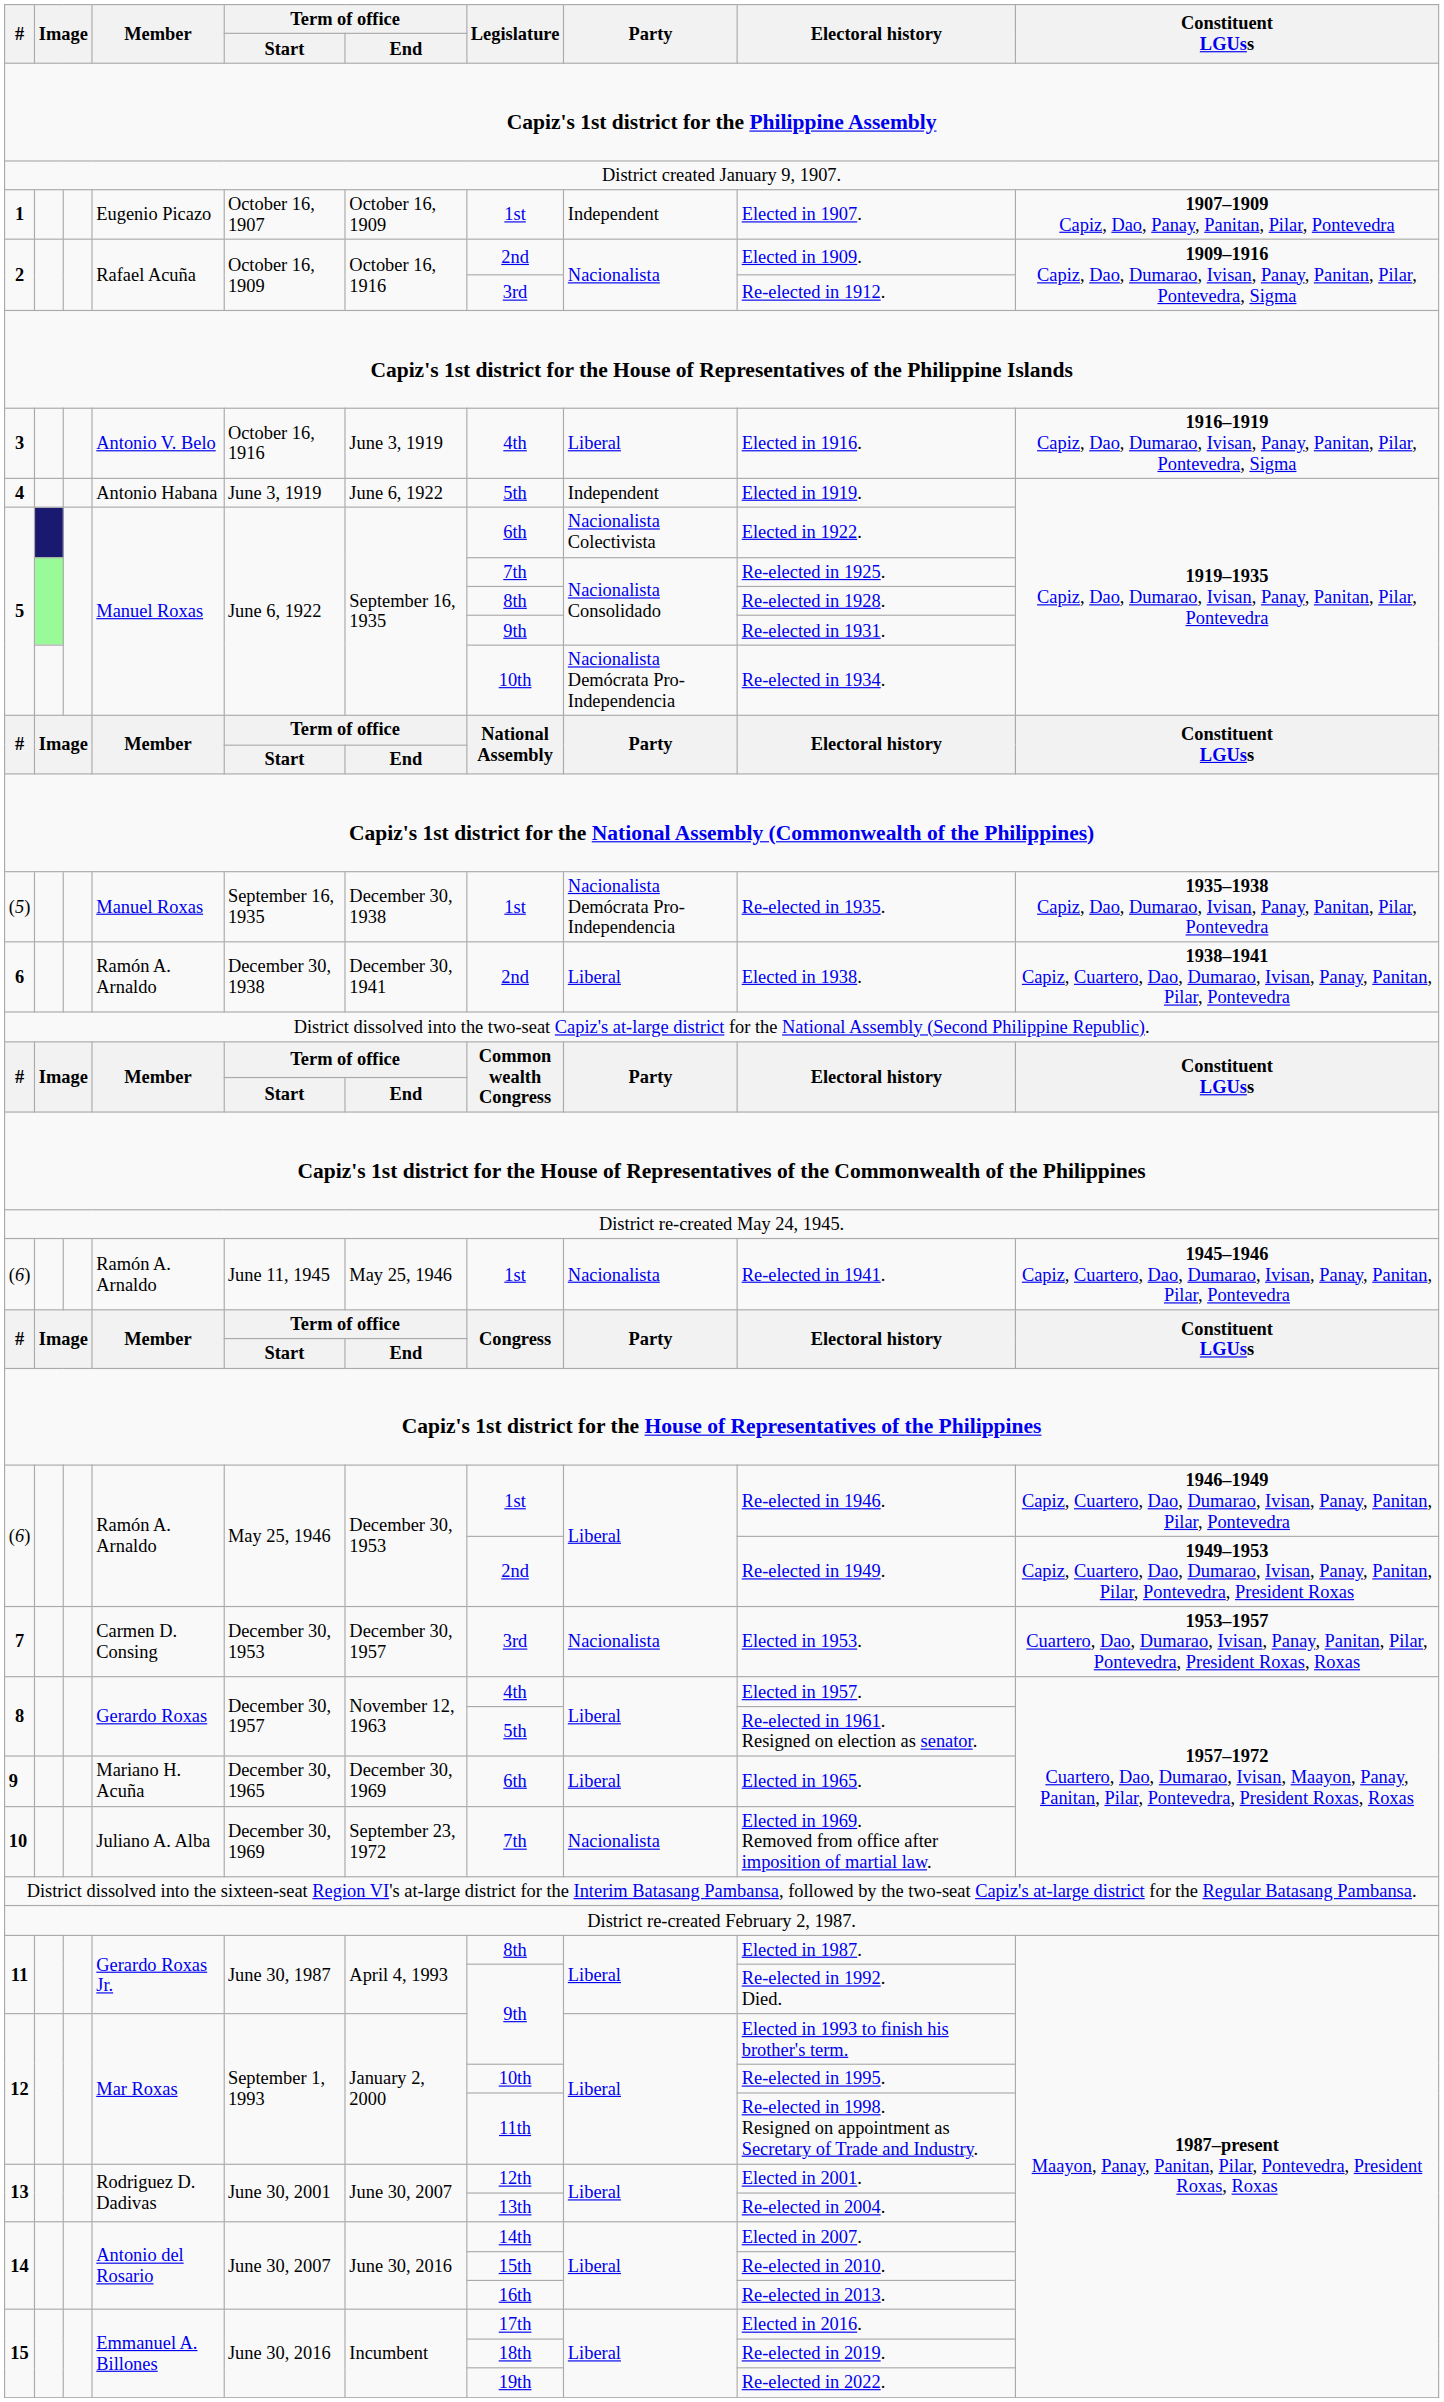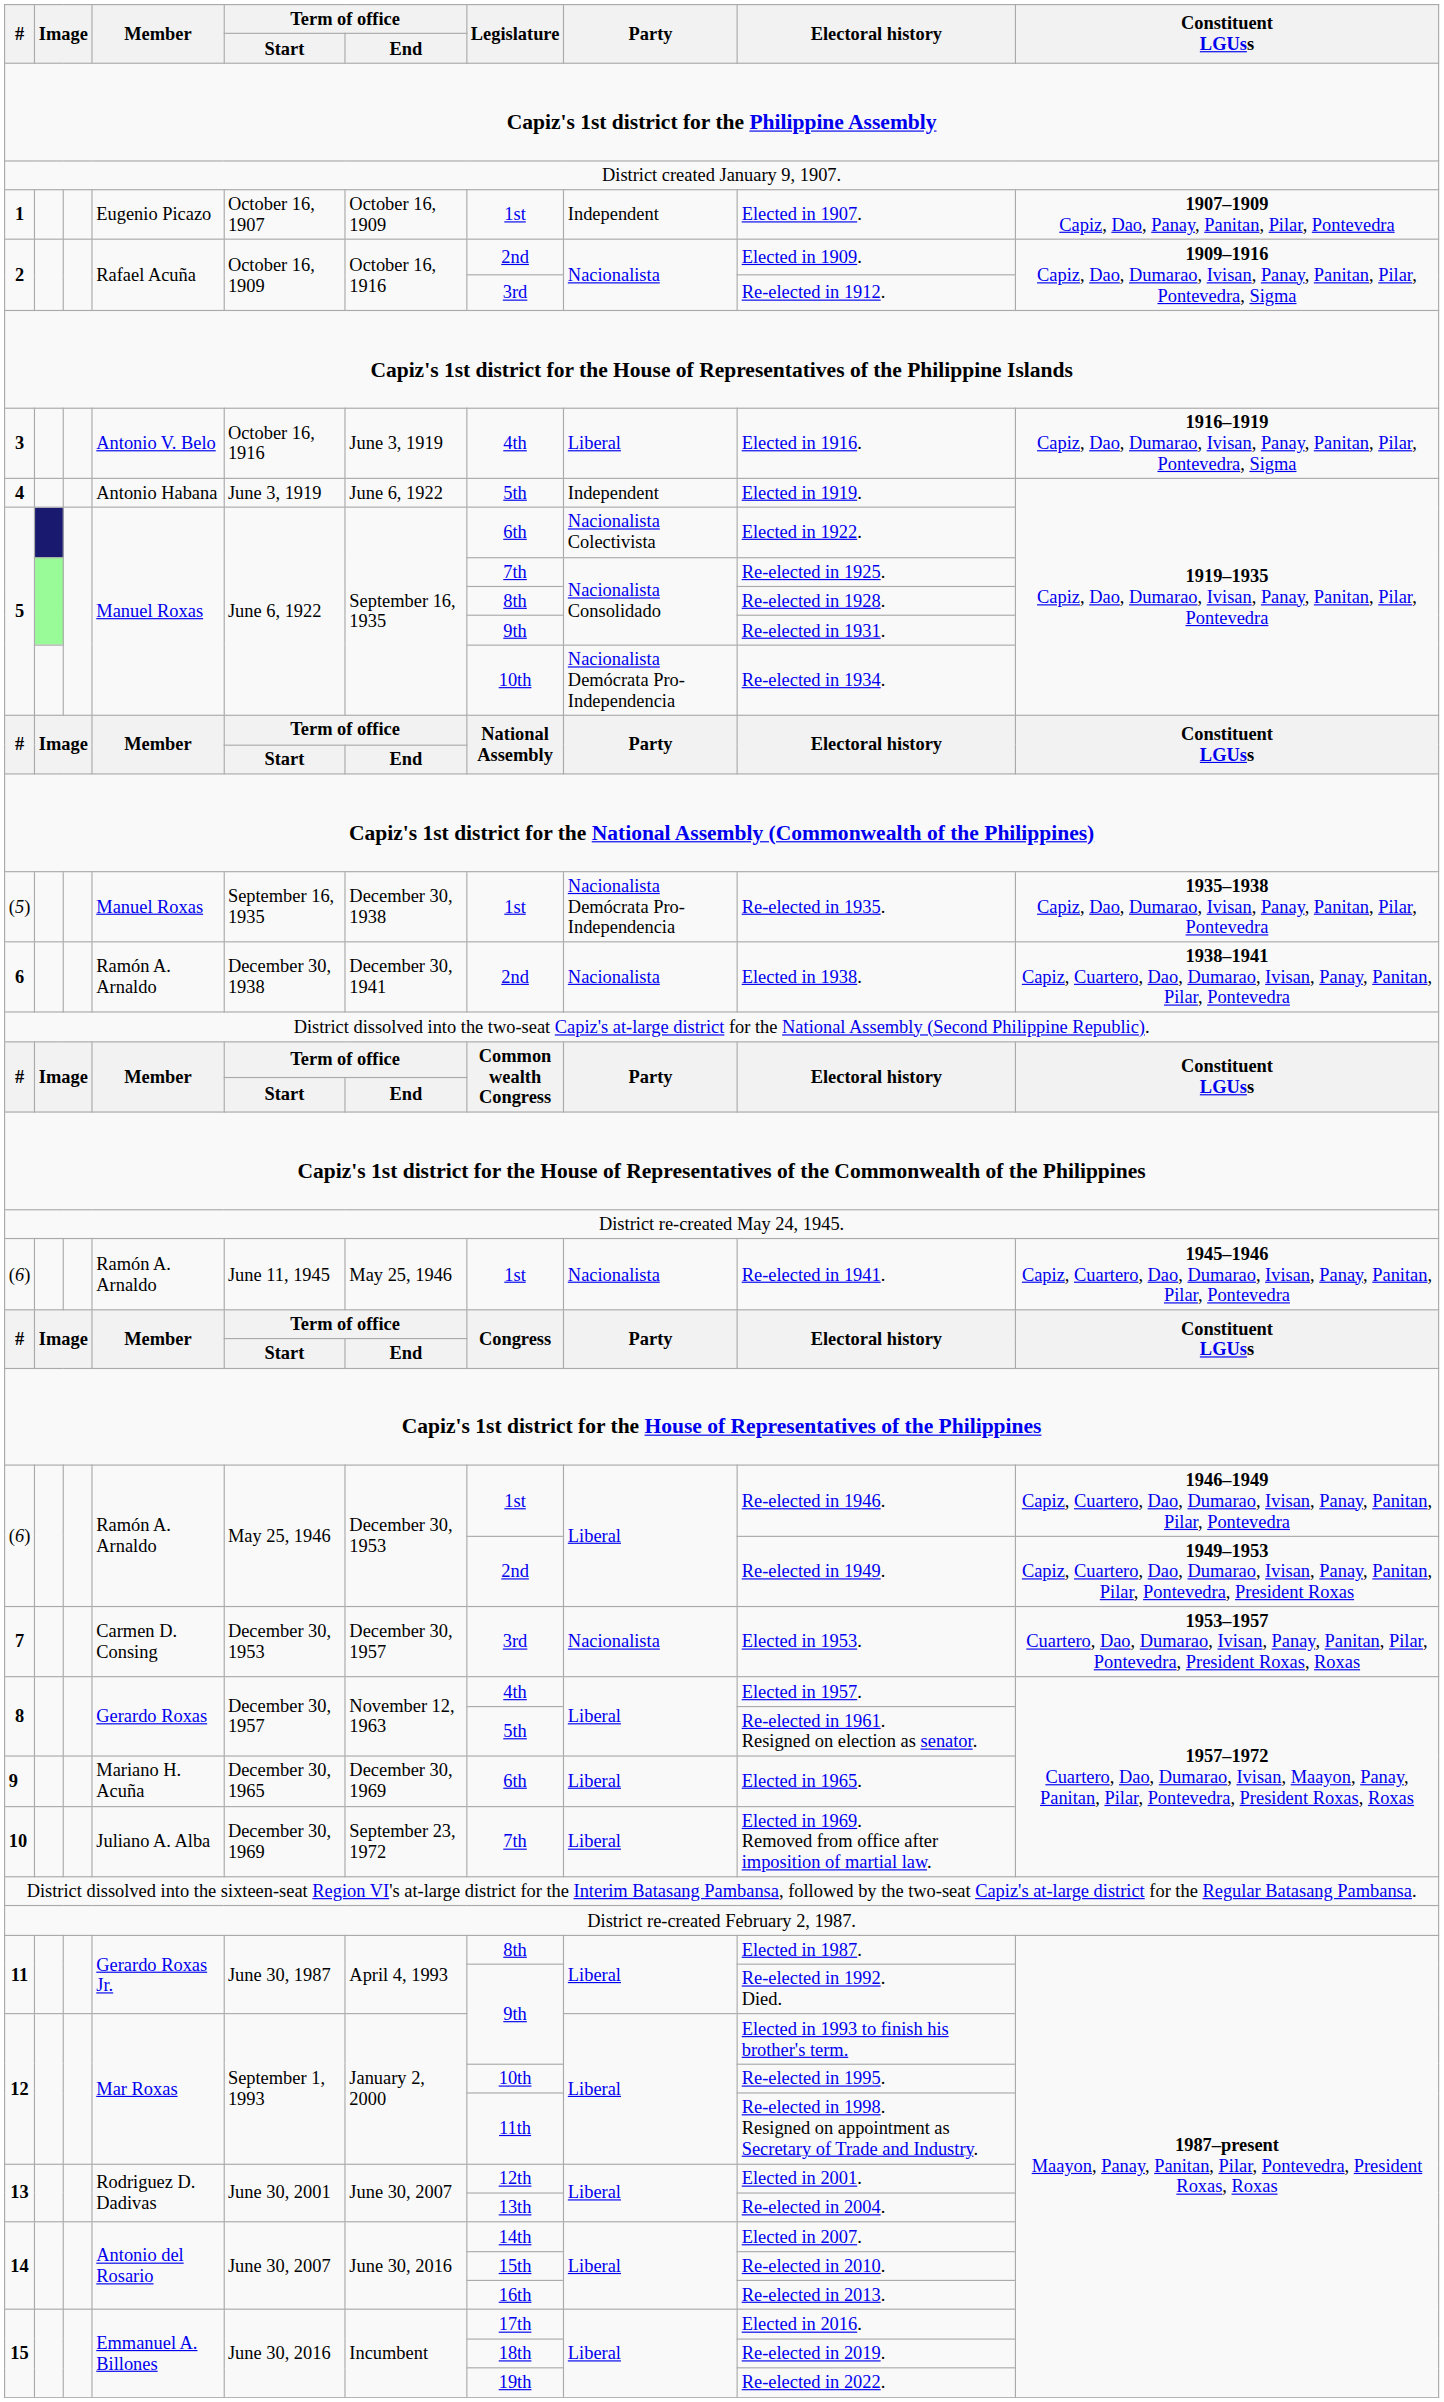(594, 977) Liberal -> (614, 977) Nacionalista
(614, 1841) Nacionalista -> (594, 1841) Liberal
